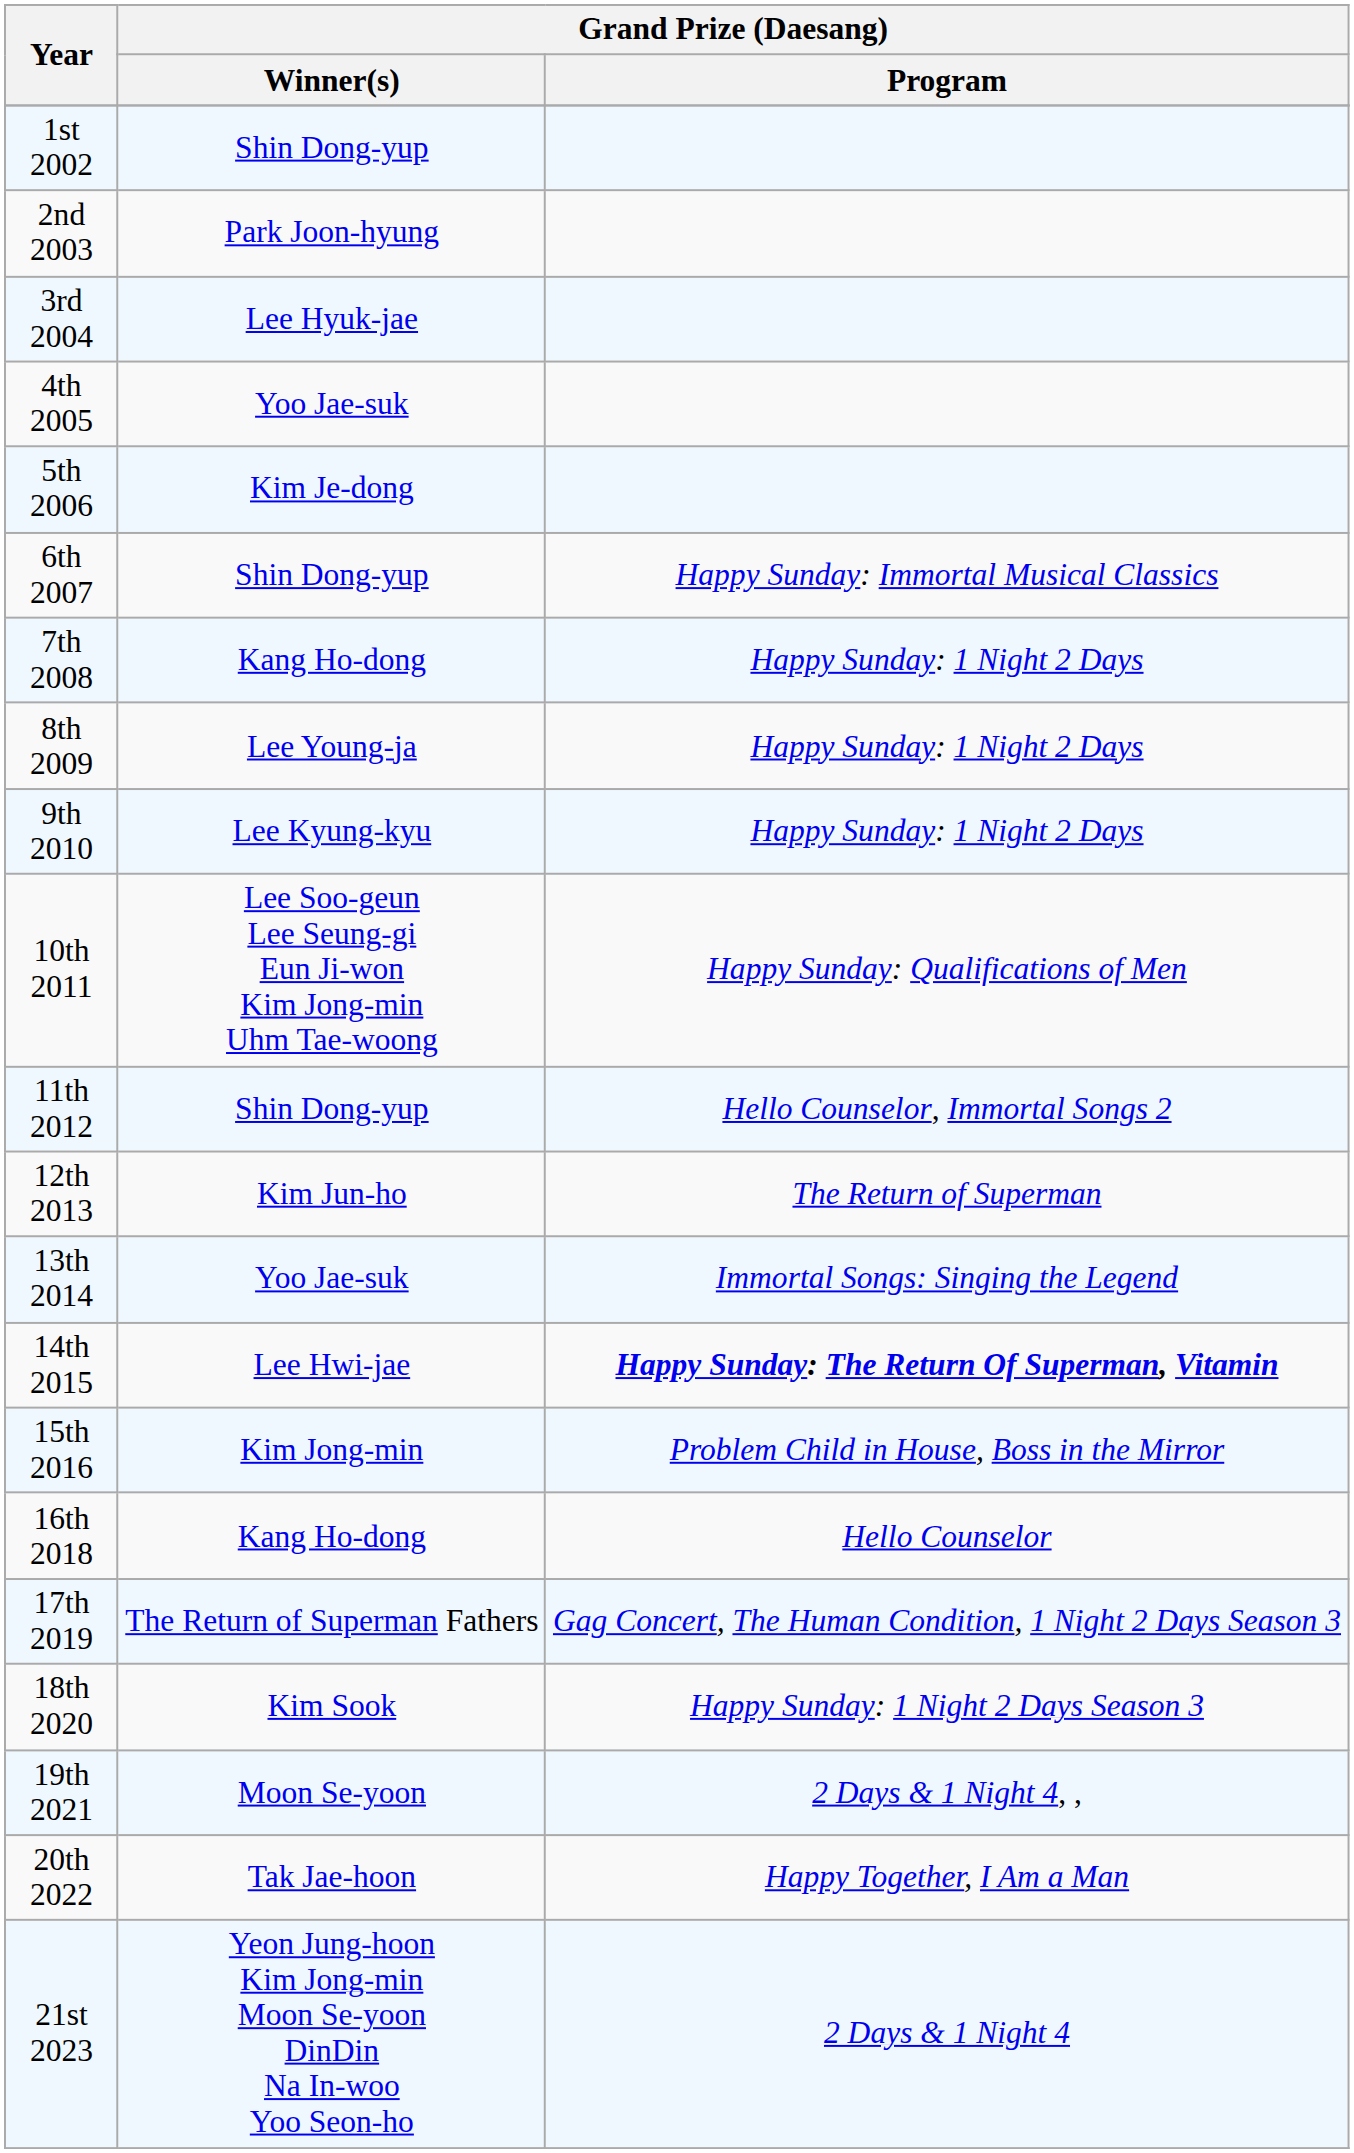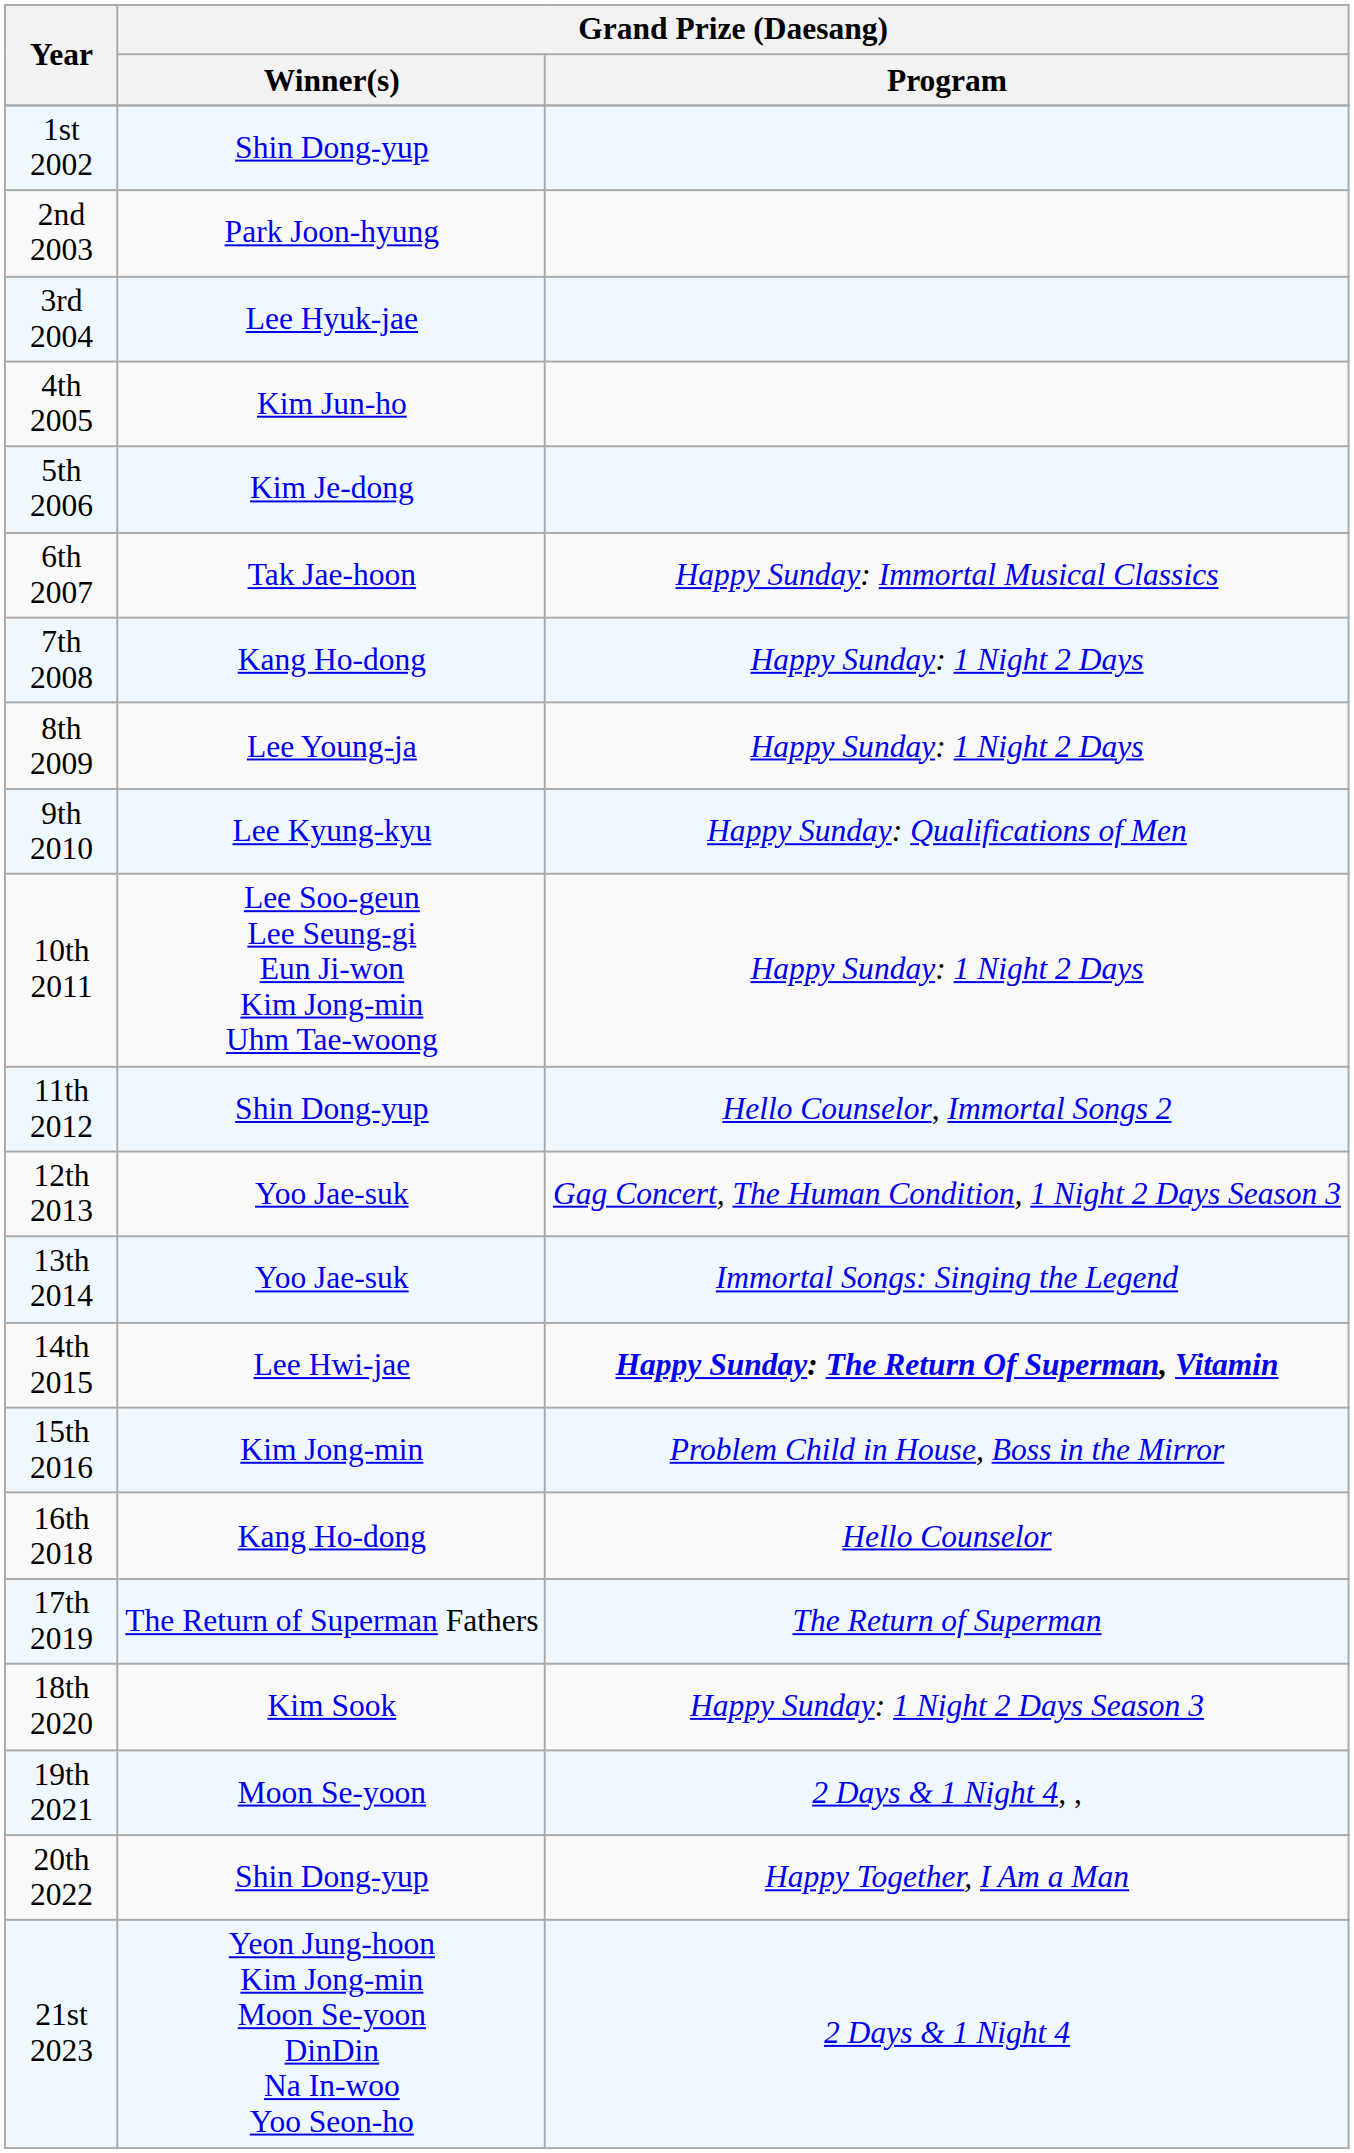(332, 403) Yoo Jae-suk -> (332, 403) Kim Jun-ho
(332, 574) Shin Dong-yup -> (332, 574) Tak Jae-hoon
(947, 830) Happy Sunday: 1 Night 2 Days -> (947, 830) Happy Sunday: Qualifications of Men
(947, 969) Happy Sunday: Qualifications of Men -> (947, 969) Happy Sunday: 1 Night 2 Days
(332, 1193) Kim Jun-ho -> (332, 1193) Yoo Jae-suk
(947, 1193) The Return of Superman -> (947, 1193) Gag Concert, The Human Condition, 1 Night 2 Days Season 3
(947, 1620) Gag Concert, The Human Condition, 1 Night 2 Days Season 3 -> (947, 1620) The Return of Superman
(332, 1877) Tak Jae-hoon -> (332, 1877) Shin Dong-yup
